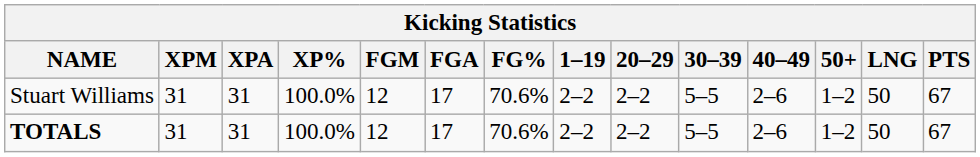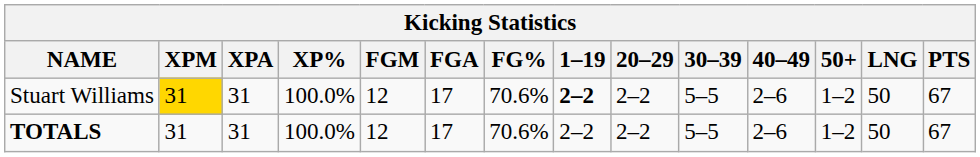(176, 95) no background -> (176, 95) gold background
(577, 95) normal -> (577, 95) bold
